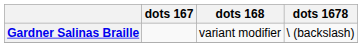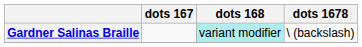(240, 33) no background -> (240, 33) paleturquoise background
